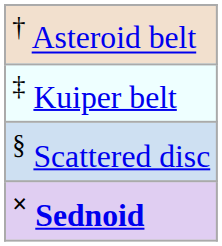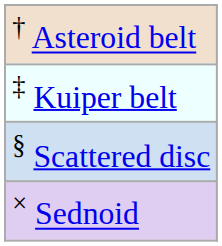(78, 210) bold -> (76, 210) normal
